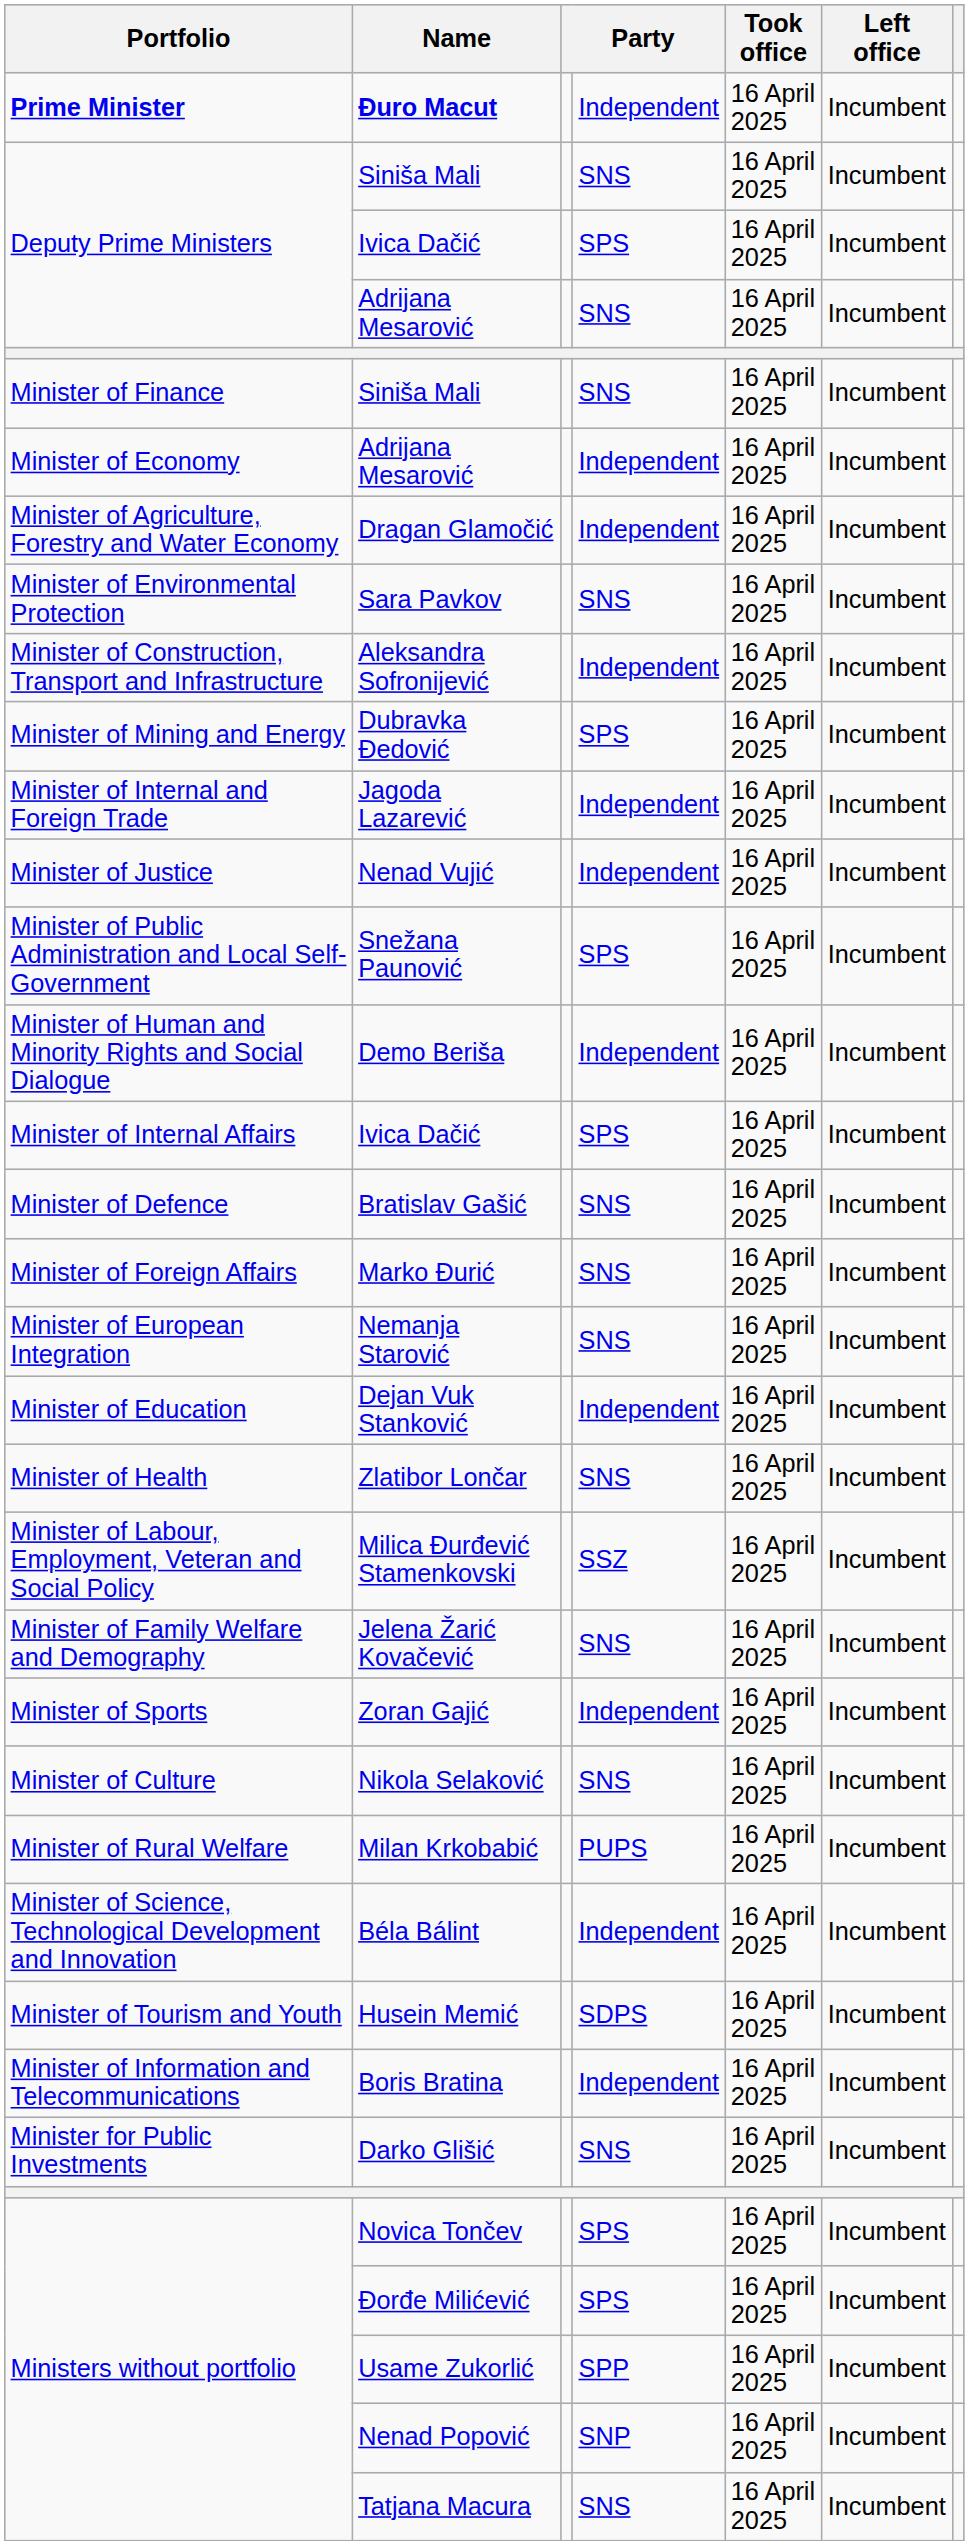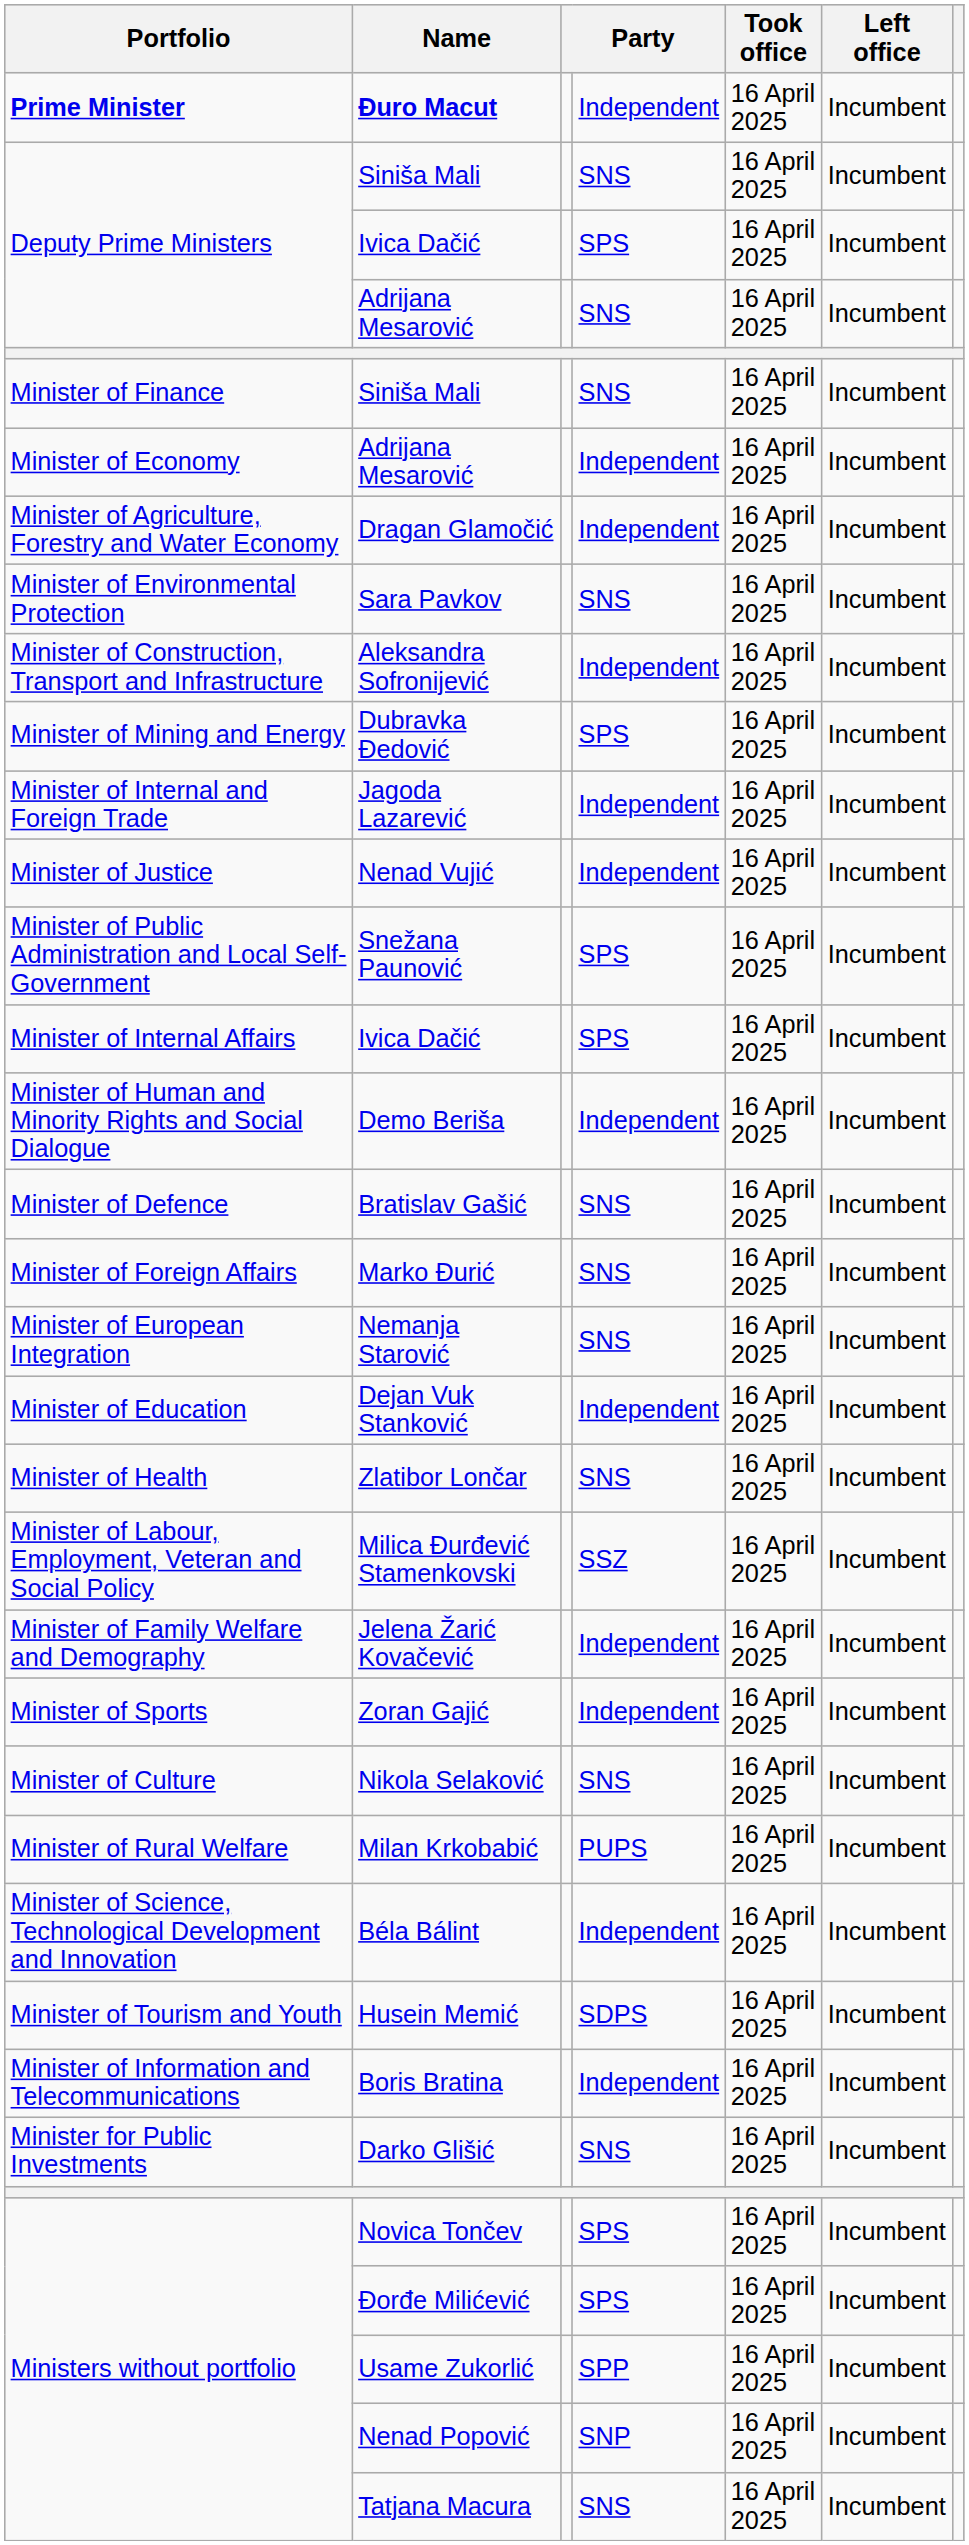rows swapped: (157, 1052) <-> (153, 1135)
(605, 1643) SNS -> (649, 1643) Independent
